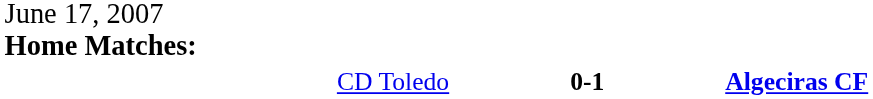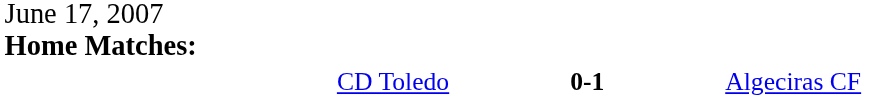(797, 82) bold -> (793, 82) normal
